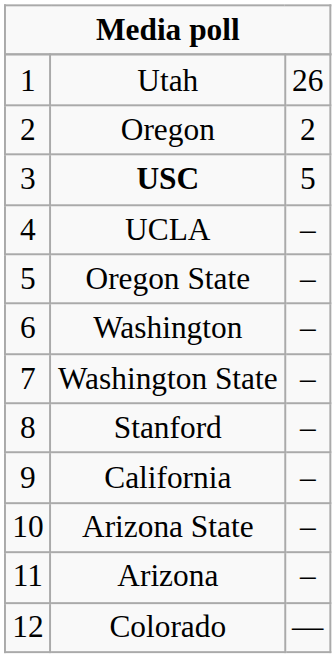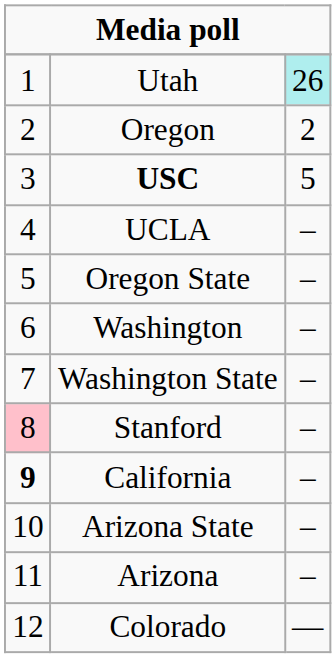(308, 79) no background -> (308, 79) paleturquoise background
(28, 427) no background -> (28, 427) pink background
(28, 477) normal -> (28, 477) bold
